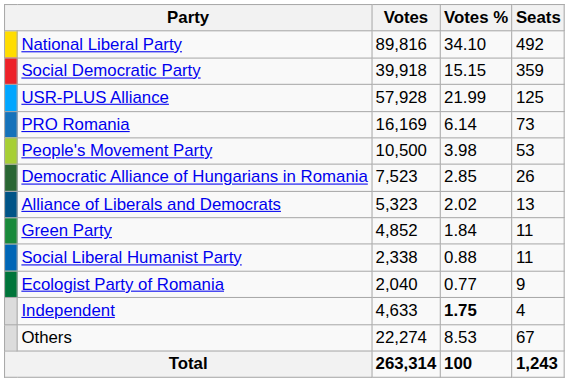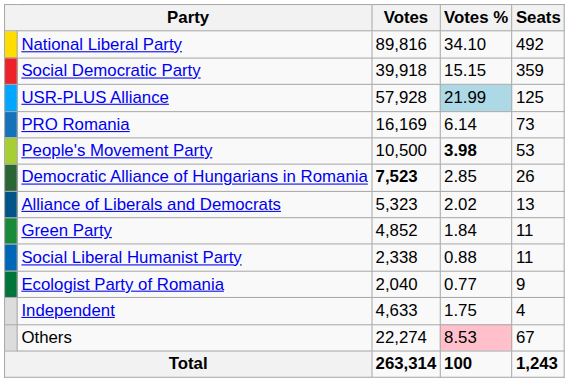(465, 97) no background -> (465, 97) lightblue background
(460, 151) normal -> (460, 151) bold
(397, 177) normal -> (397, 177) bold
(460, 310) bold -> (460, 310) normal
(460, 337) no background -> (460, 337) pink background
